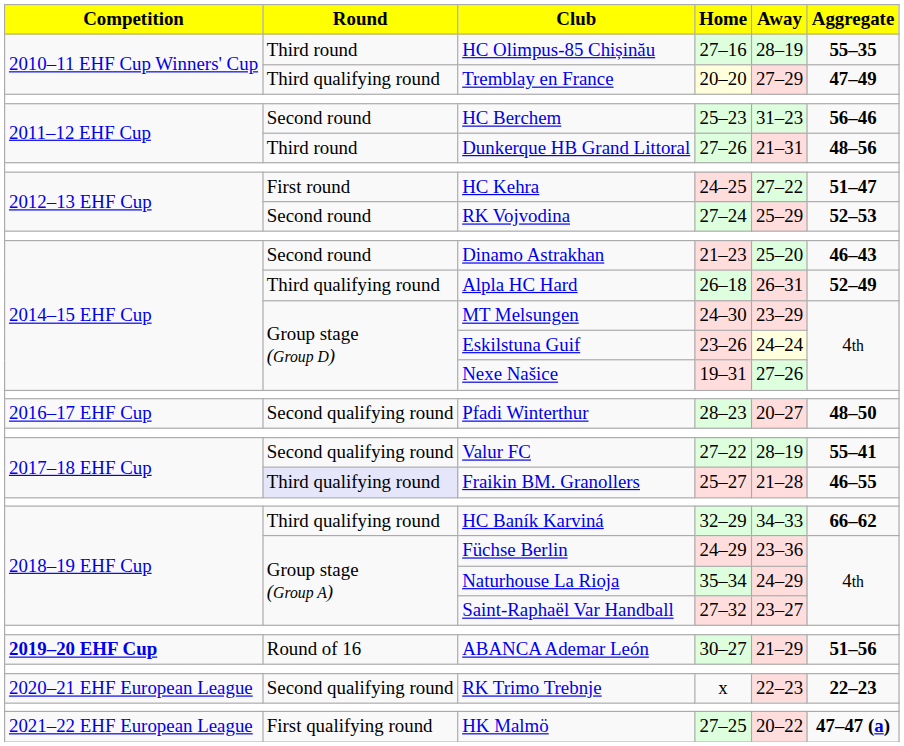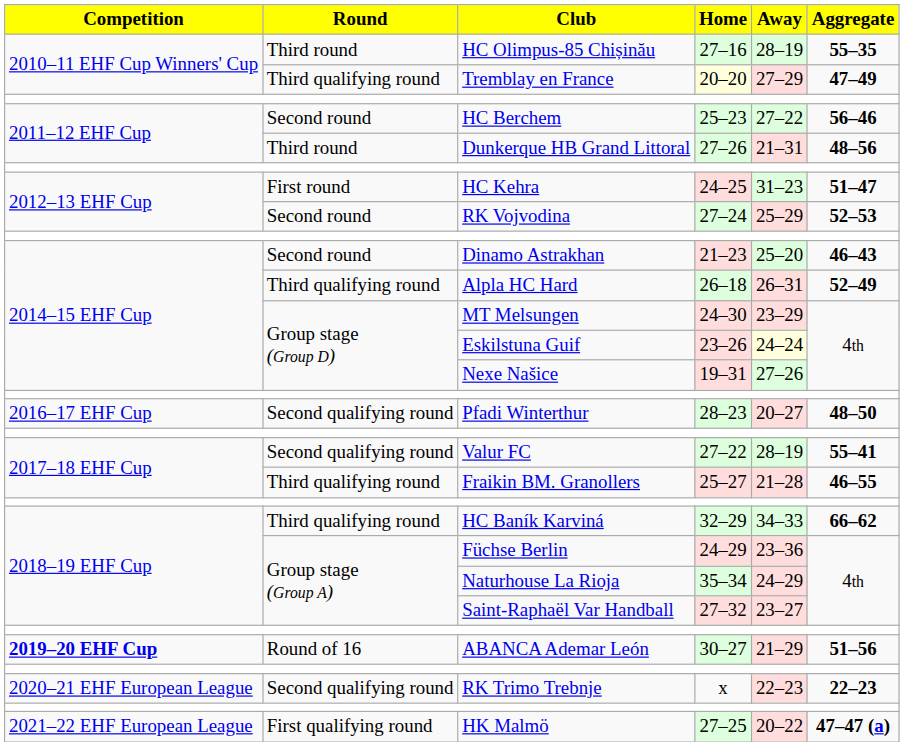(779, 118) 31–23 -> (779, 118) 27–22
(779, 186) 27–22 -> (779, 186) 31–23
(353, 482) lavender background -> (353, 482) no background
